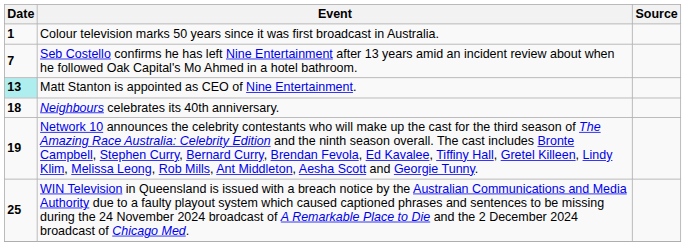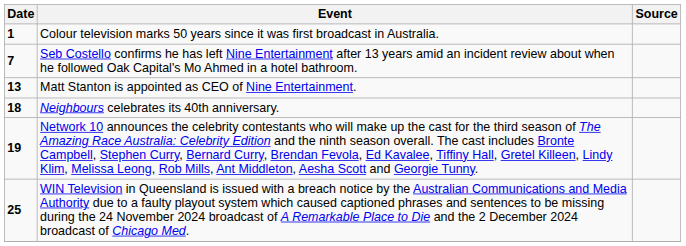(14, 87) paleturquoise background -> (14, 87) no background
